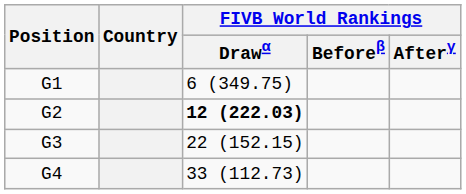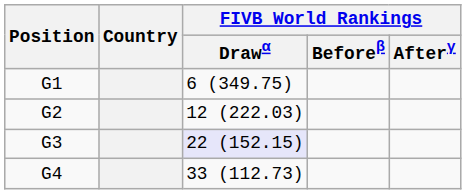(245, 113) bold -> (245, 113) normal
(245, 143) no background -> (245, 143) lavender background
